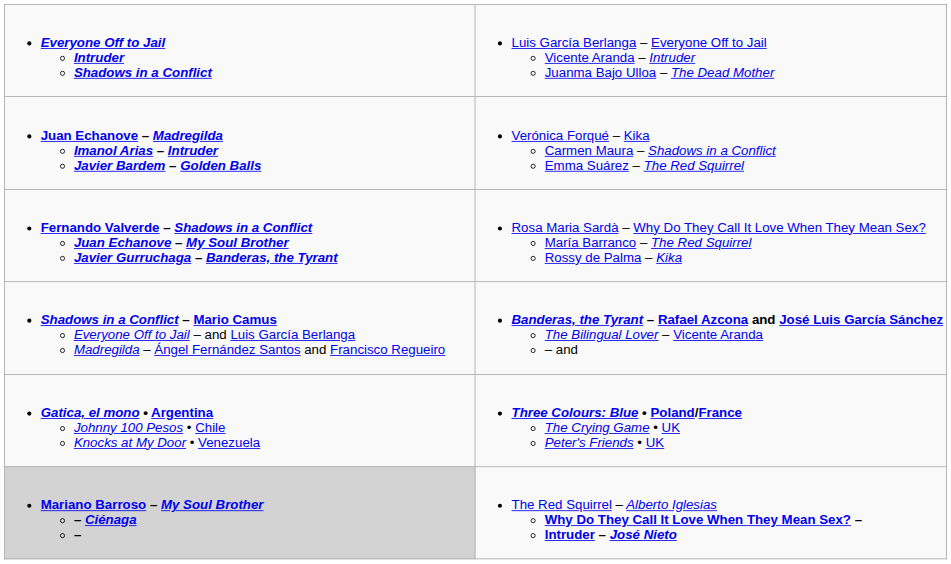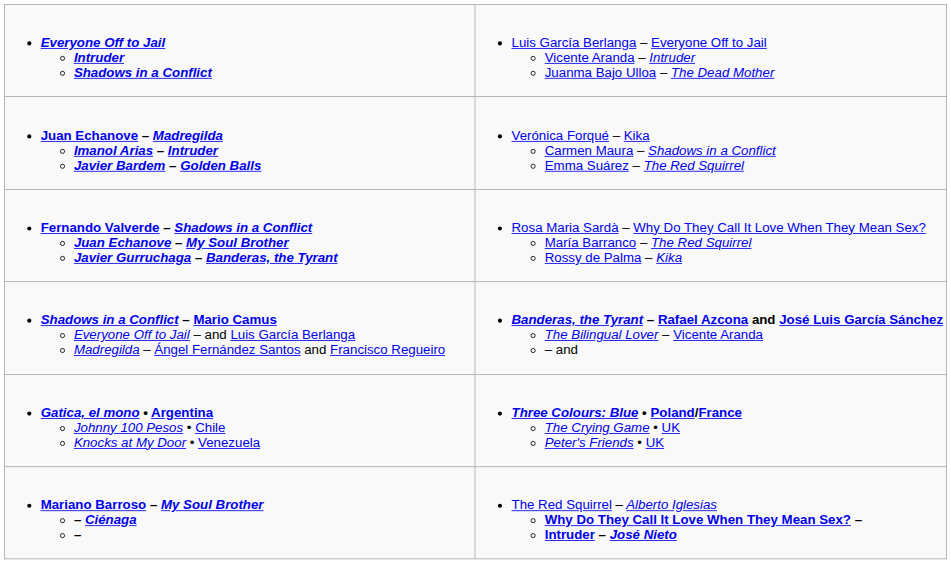(240, 520) lightgrey background -> (240, 520) no background
